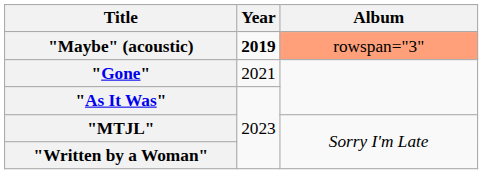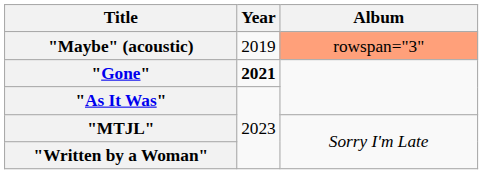(258, 45) bold -> (258, 45) normal
(258, 73) normal -> (258, 73) bold
